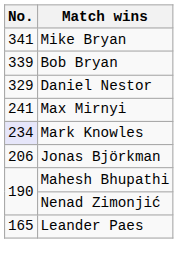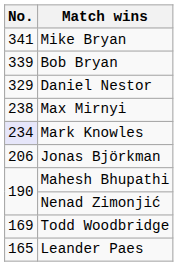(21, 110) 241 -> (21, 110) 238
+ row: (105, 226)
